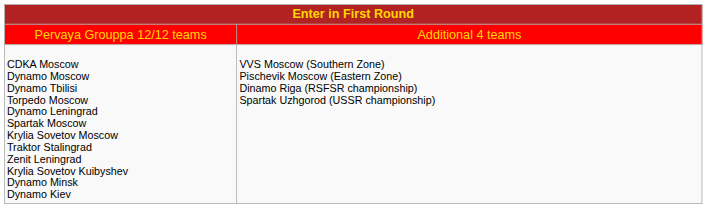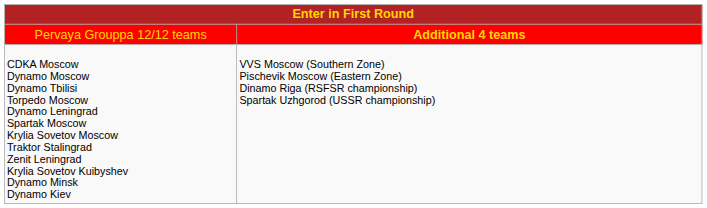(469, 34) normal -> (469, 34) bold
